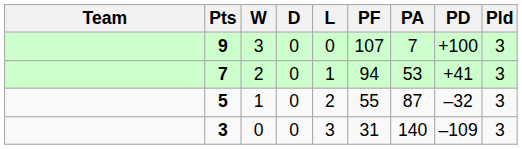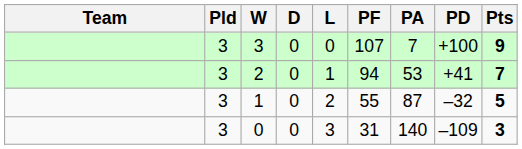columns swapped: (500, 18) <-> (223, 18)
